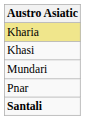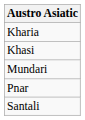(23, 32) khaki background -> (23, 32) no background
(25, 106) bold -> (23, 106) normal
